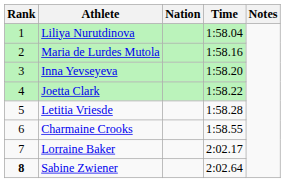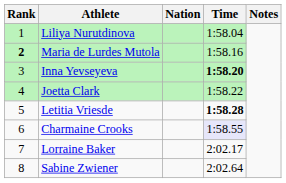(21, 52) normal -> (21, 52) bold
(224, 71) normal -> (225, 71) bold
(224, 110) normal -> (225, 110) bold
(224, 129) no background -> (225, 129) lavender background
(21, 168) bold -> (21, 168) normal
